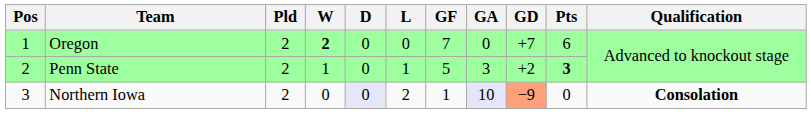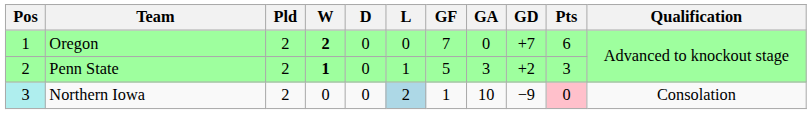(326, 69) normal -> (326, 69) bold
(566, 69) bold -> (566, 69) normal
(26, 95) no background -> (26, 95) paleturquoise background
(366, 95) lavender background -> (366, 95) no background
(406, 95) no background -> (406, 95) lightblue background
(486, 95) lavender background -> (486, 95) no background
(526, 95) lightsalmon background -> (526, 95) no background
(566, 95) no background -> (566, 95) pink background
(696, 95) bold -> (696, 95) normal
